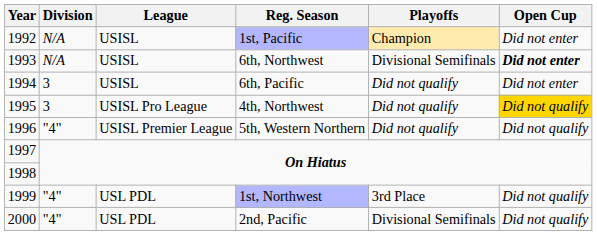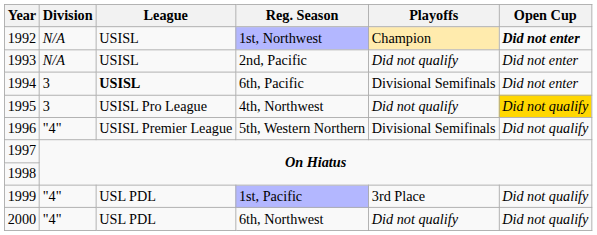(271, 38) 1st, Pacific -> (280, 38) 1st, Northwest
(540, 38) normal -> (541, 38) bold
(281, 60) 6th, Northwest -> (273, 60) 2nd, Pacific
(434, 60) Divisional Semifinals -> (415, 60) Did not qualify
(541, 60) bold -> (540, 60) normal
(119, 83) normal -> (120, 83) bold
(415, 83) Did not qualify -> (434, 83) Divisional Semifinals
(415, 128) Did not qualify -> (434, 128) Divisional Semifinals
(280, 196) 1st, Northwest -> (271, 196) 1st, Pacific
(273, 219) 2nd, Pacific -> (281, 219) 6th, Northwest
(434, 219) Divisional Semifinals -> (415, 219) Did not qualify
